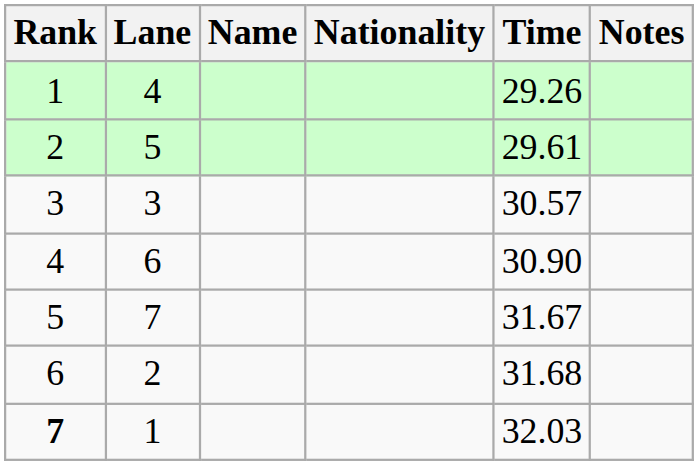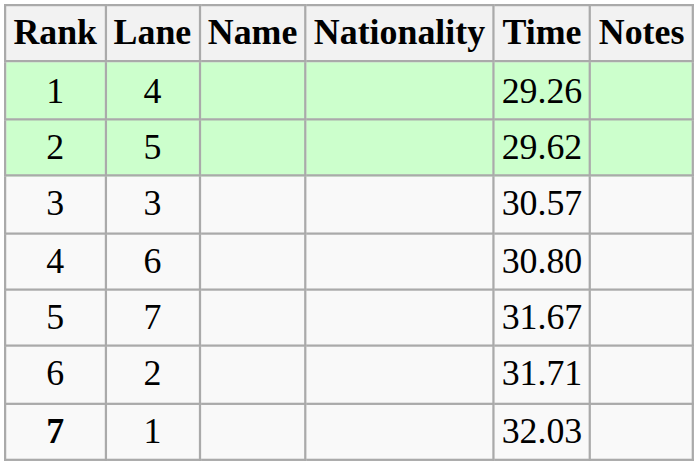(542, 146) 29.61 -> (542, 146) 29.62
(542, 260) 30.90 -> (542, 260) 30.80
(542, 373) 31.68 -> (542, 373) 31.71
